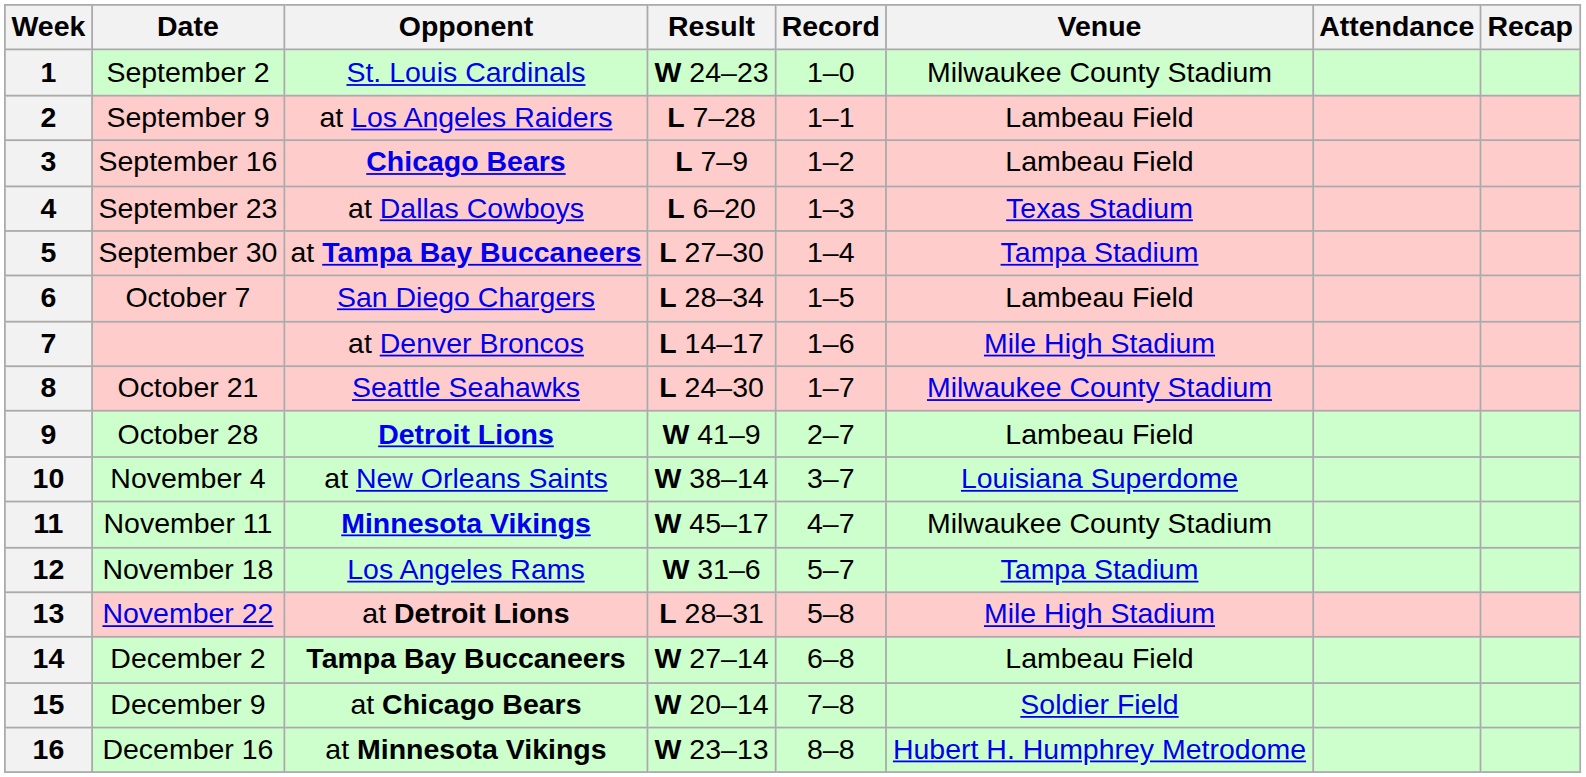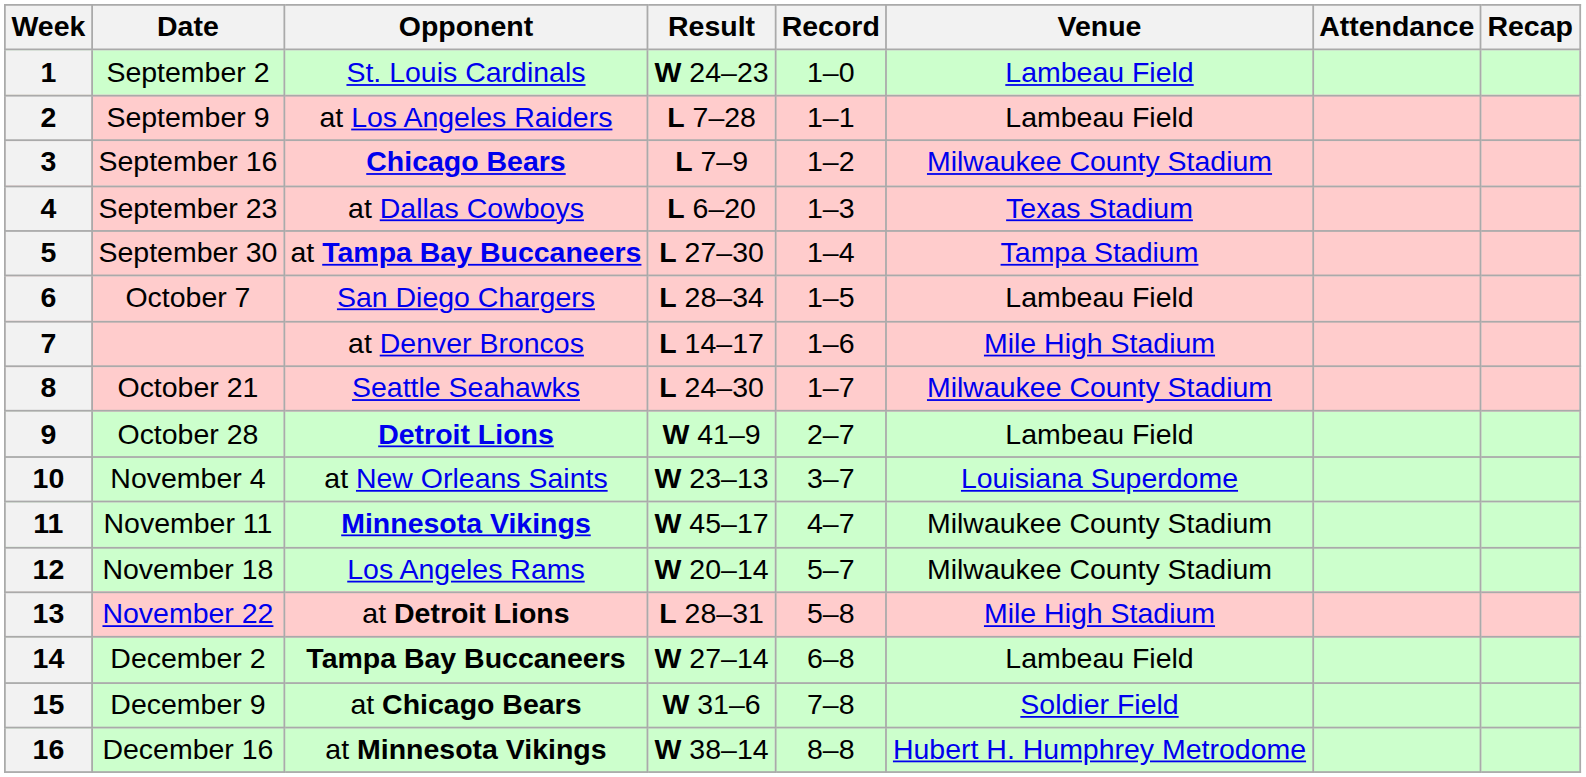(1100, 72) Milwaukee County Stadium -> (1100, 72) Lambeau Field
(1100, 162) Lambeau Field -> (1100, 162) Milwaukee County Stadium
(712, 478) W 38–14 -> (712, 478) W 23–13
(712, 569) W 31–6 -> (712, 569) W 20–14
(1099, 569) Tampa Stadium -> (1100, 569) Milwaukee County Stadium
(712, 704) W 20–14 -> (712, 704) W 31–6
(712, 749) W 23–13 -> (712, 749) W 38–14
